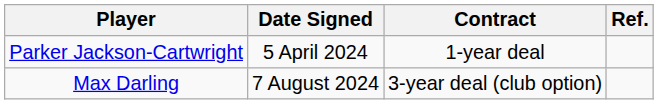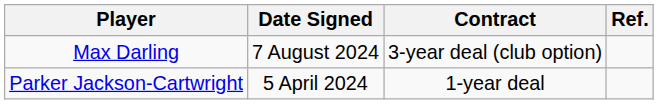rows swapped: (126, 51) <-> (126, 83)
